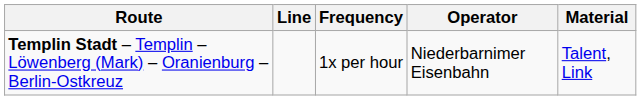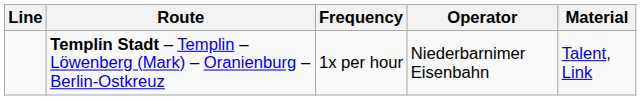columns swapped: (294, 17) <-> (139, 17)
